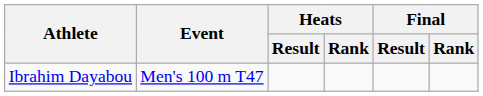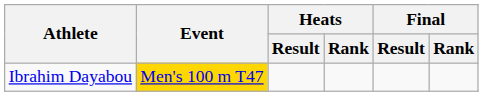(202, 77) no background -> (202, 77) gold background
